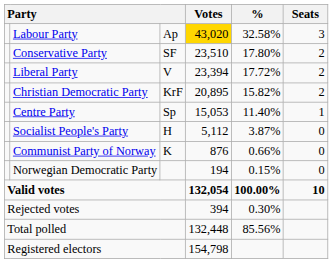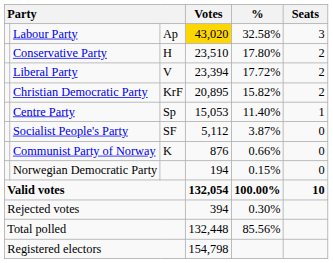(170, 53) SF -> (167, 53) H
(167, 131) H -> (170, 131) SF
